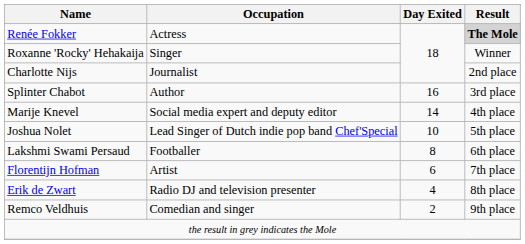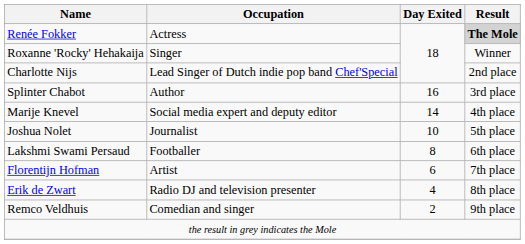(173, 72) Journalist -> (274, 72) Lead Singer of Dutch indie pop band Chef'Special
(274, 131) Lead Singer of Dutch indie pop band Chef'Special -> (173, 131) Journalist
